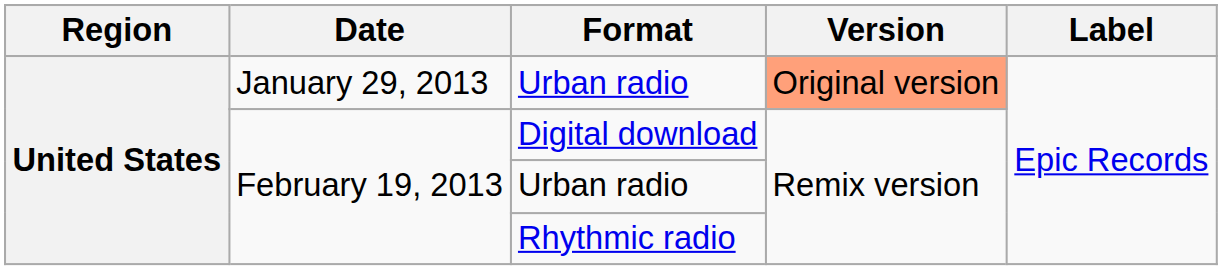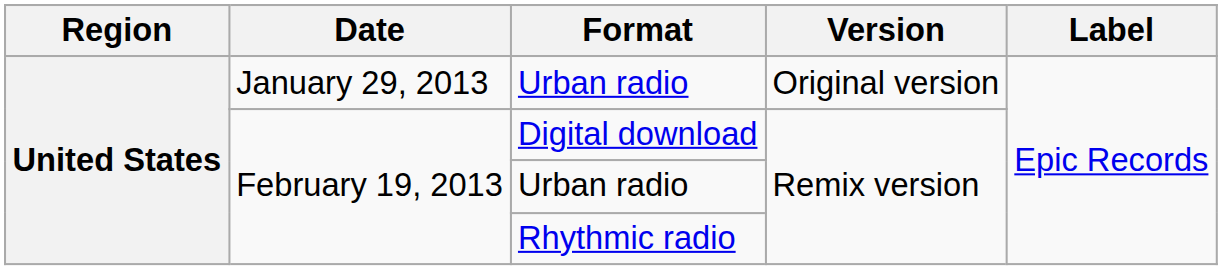(886, 82) lightsalmon background -> (886, 82) no background
